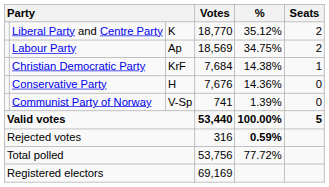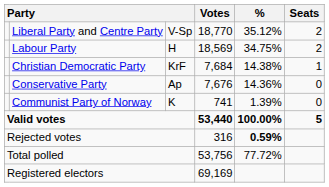(172, 31) K -> (180, 31) V-Sp
(175, 48) Ap -> (172, 48) H
(172, 84) H -> (175, 84) Ap
(180, 102) V-Sp -> (172, 102) K
